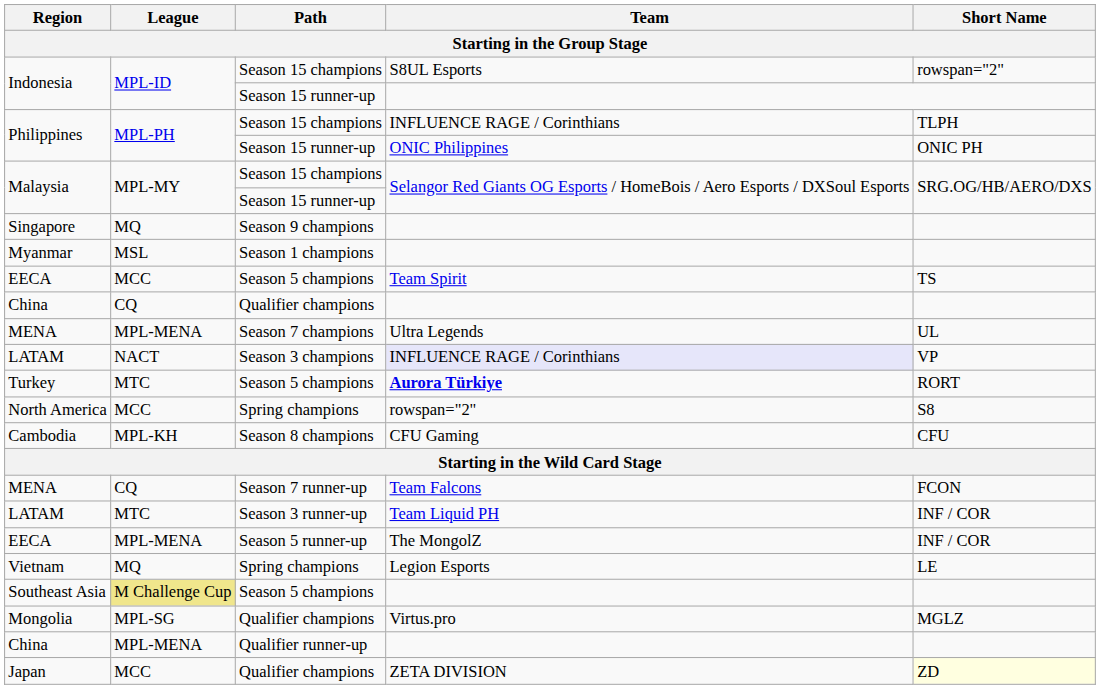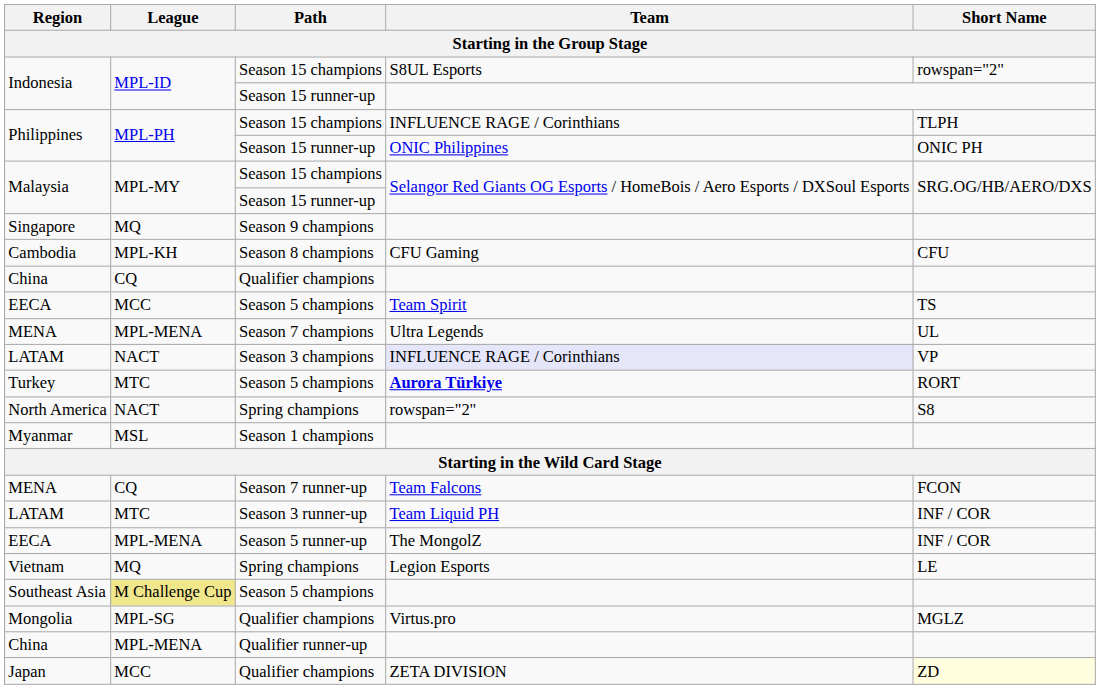rows swapped: (42, 435) <-> (40, 252)
rows swapped: (28, 305) <-> (30, 278)
(133, 409) MCC -> (137, 409) NACT
